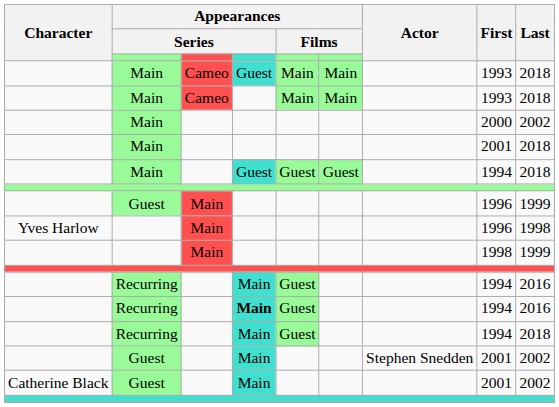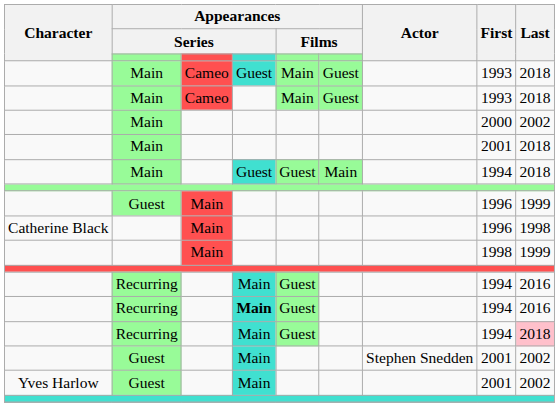(341, 73) Main -> (341, 73) Guest
(341, 97) Main -> (341, 97) Guest
(341, 171) Guest -> (341, 171) Main
(58, 228) Yves Harlow -> (58, 228) Catherine Black
(535, 333) no background -> (535, 333) pink background
(58, 382) Catherine Black -> (58, 382) Yves Harlow
